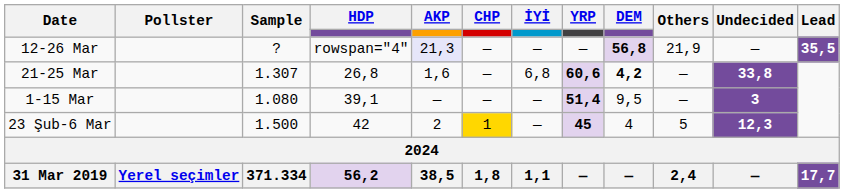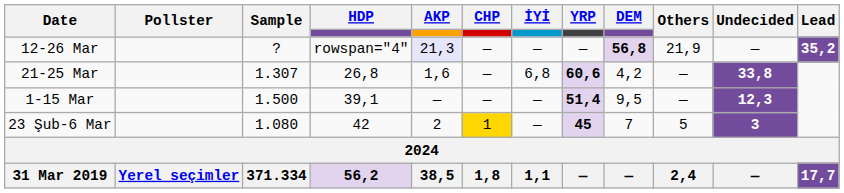(818, 50) 35,5 -> (818, 50) 35,2
(629, 75) bold -> (629, 75) normal
(276, 100) 1.080 -> (276, 100) 1.500
(755, 100) 3 -> (755, 100) 12,3
(276, 125) 1.500 -> (276, 125) 1.080
(629, 125) 4 -> (629, 125) 7
(755, 125) 12,3 -> (755, 125) 3
